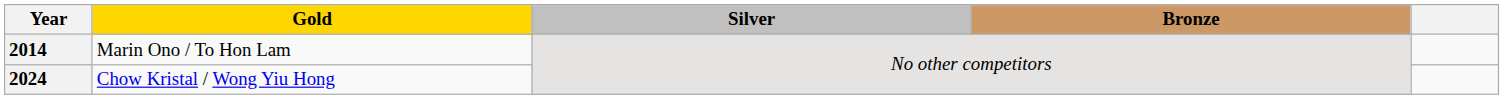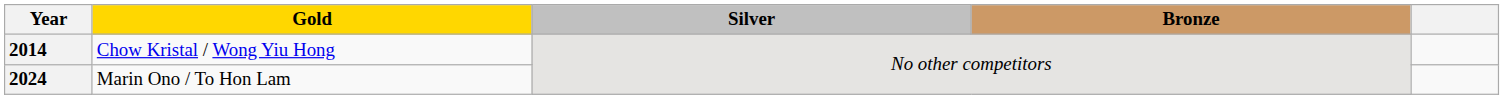(194, 49) Marin Ono / To Hon Lam -> (216, 49) Chow Kristal / Wong Yiu Hong
(216, 79) Chow Kristal / Wong Yiu Hong -> (194, 79) Marin Ono / To Hon Lam
